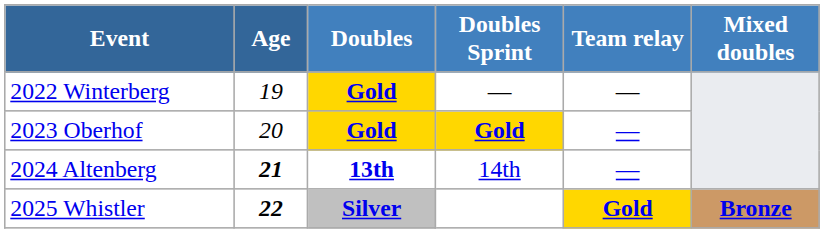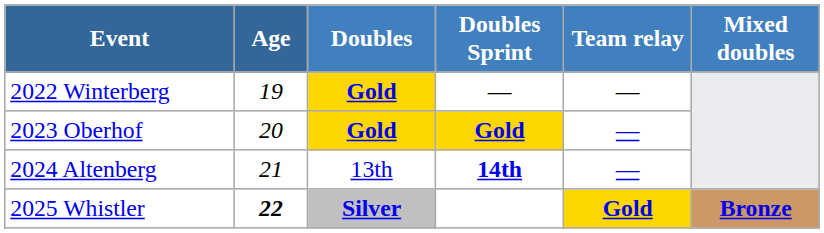(271, 169) bold -> (271, 169) normal
(372, 169) bold -> (372, 169) normal
(500, 169) normal -> (500, 169) bold
